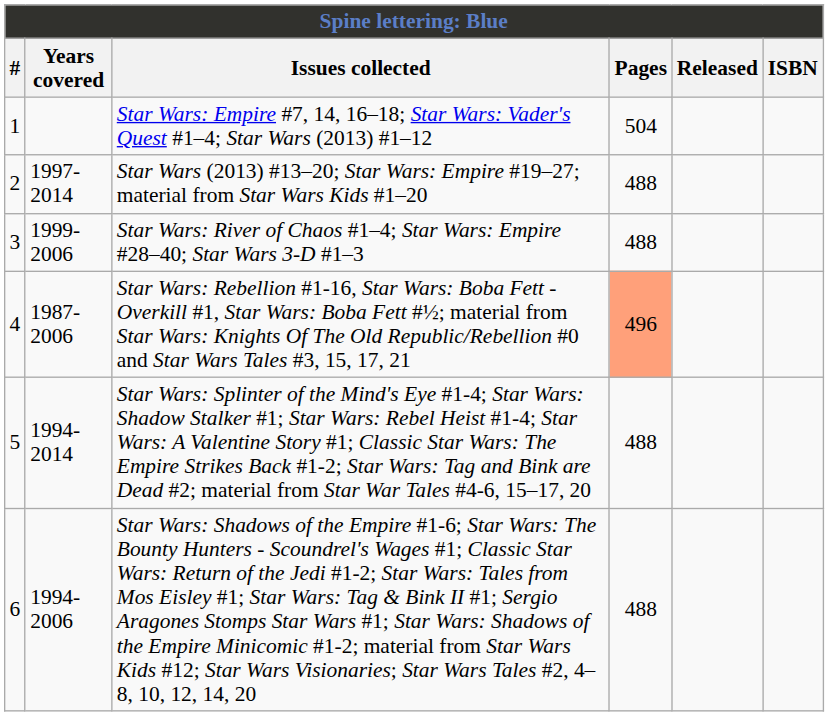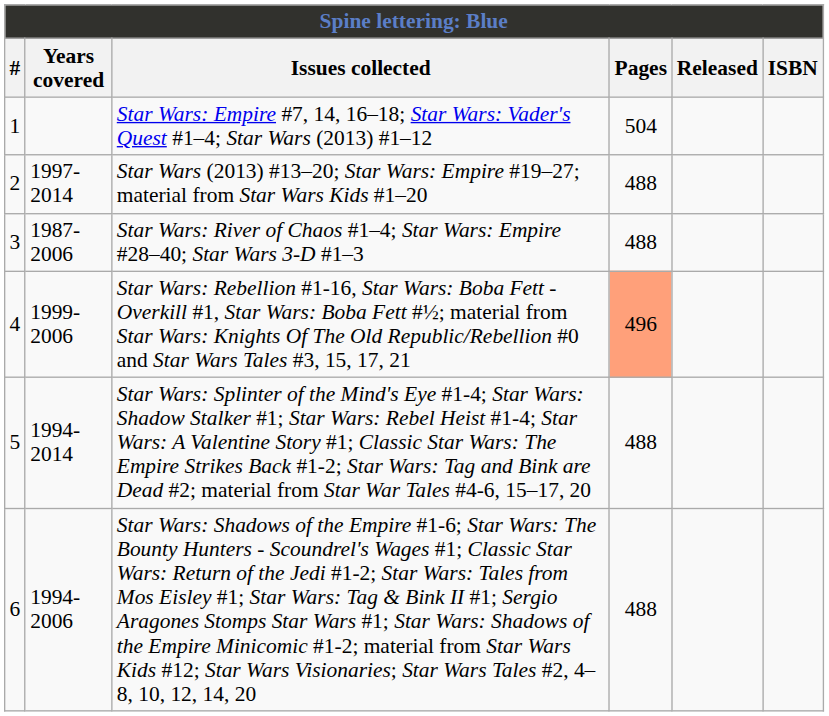(55, 241) 1999-2006 -> (55, 241) 1987-2006
(55, 324) 1987-2006 -> (55, 324) 1999-2006
